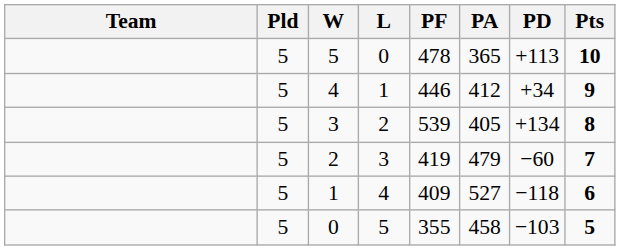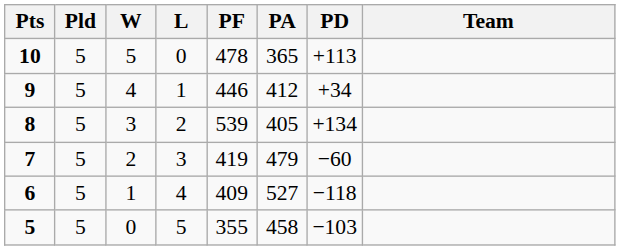columns swapped: (131, 21) <-> (590, 21)
